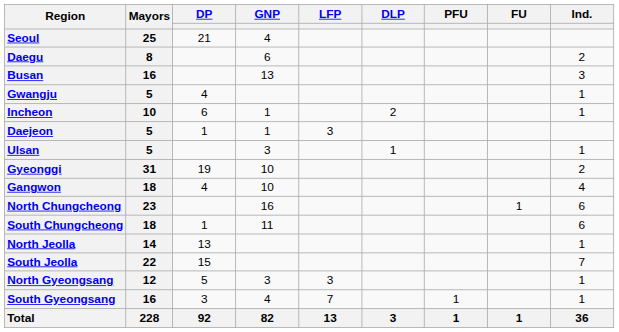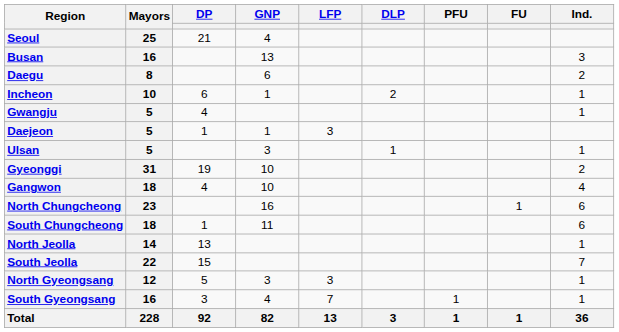rows swapped: (25, 76) <-> (25, 57)
rows swapped: (30, 113) <-> (32, 94)
